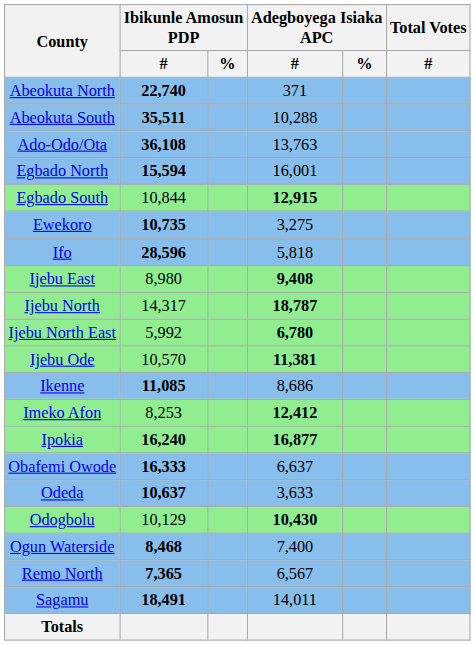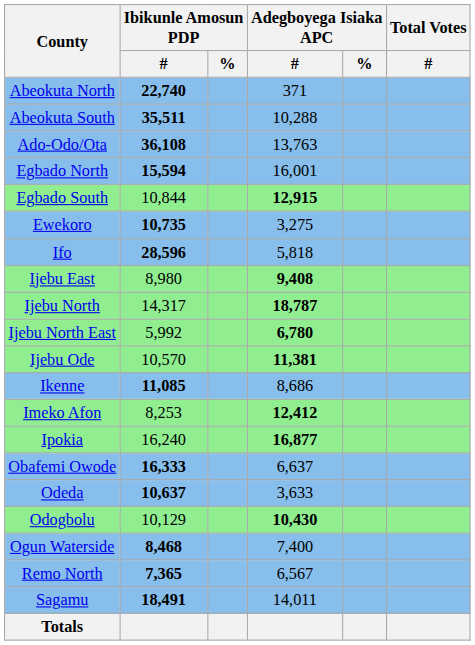(164, 439) bold -> (164, 439) normal
